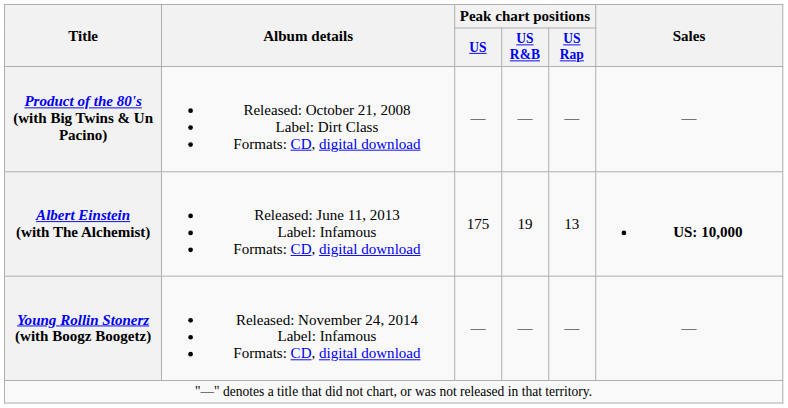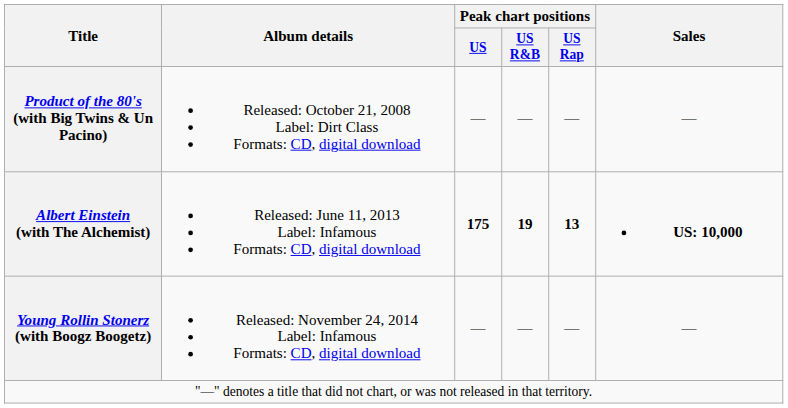(478, 223) normal -> (478, 223) bold
(525, 223) normal -> (525, 223) bold
(572, 223) normal -> (572, 223) bold
